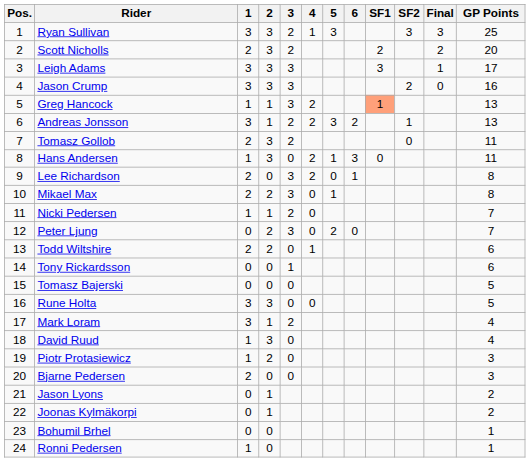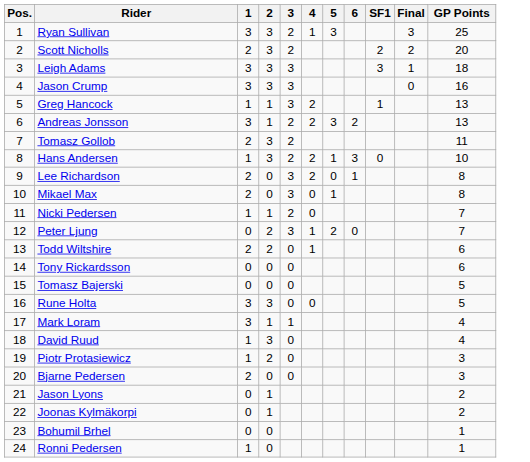- column: (409, 13)
(491, 68) 17 -> (462, 68) 18
(380, 104) lightsalmon background -> (380, 104) no background
(291, 158) 0 -> (291, 158) 2
(491, 158) 11 -> (462, 158) 10
(270, 195) 2 -> (270, 195) 0
(312, 231) 0 -> (312, 231) 1
(291, 267) 1 -> (291, 267) 0
(291, 321) 2 -> (291, 321) 1
